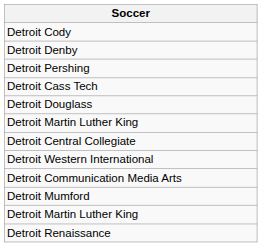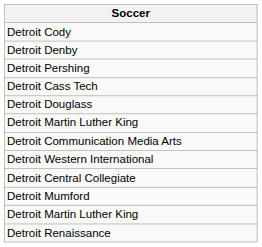(71, 141) Detroit Central Collegiate -> (94, 141) Detroit Communication Media Arts
(94, 178) Detroit Communication Media Arts -> (71, 178) Detroit Central Collegiate
